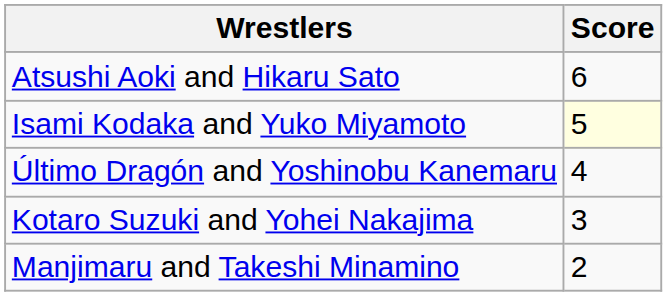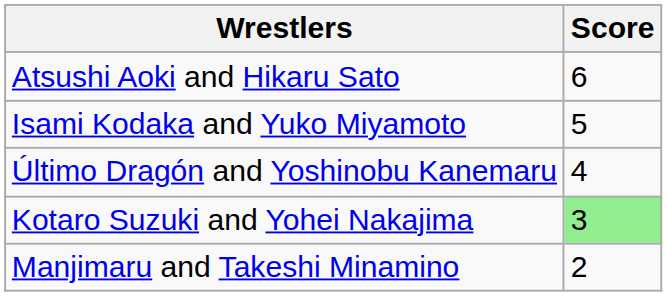(579, 123) lightyellow background -> (579, 123) no background
(579, 219) no background -> (579, 219) lightgreen background
